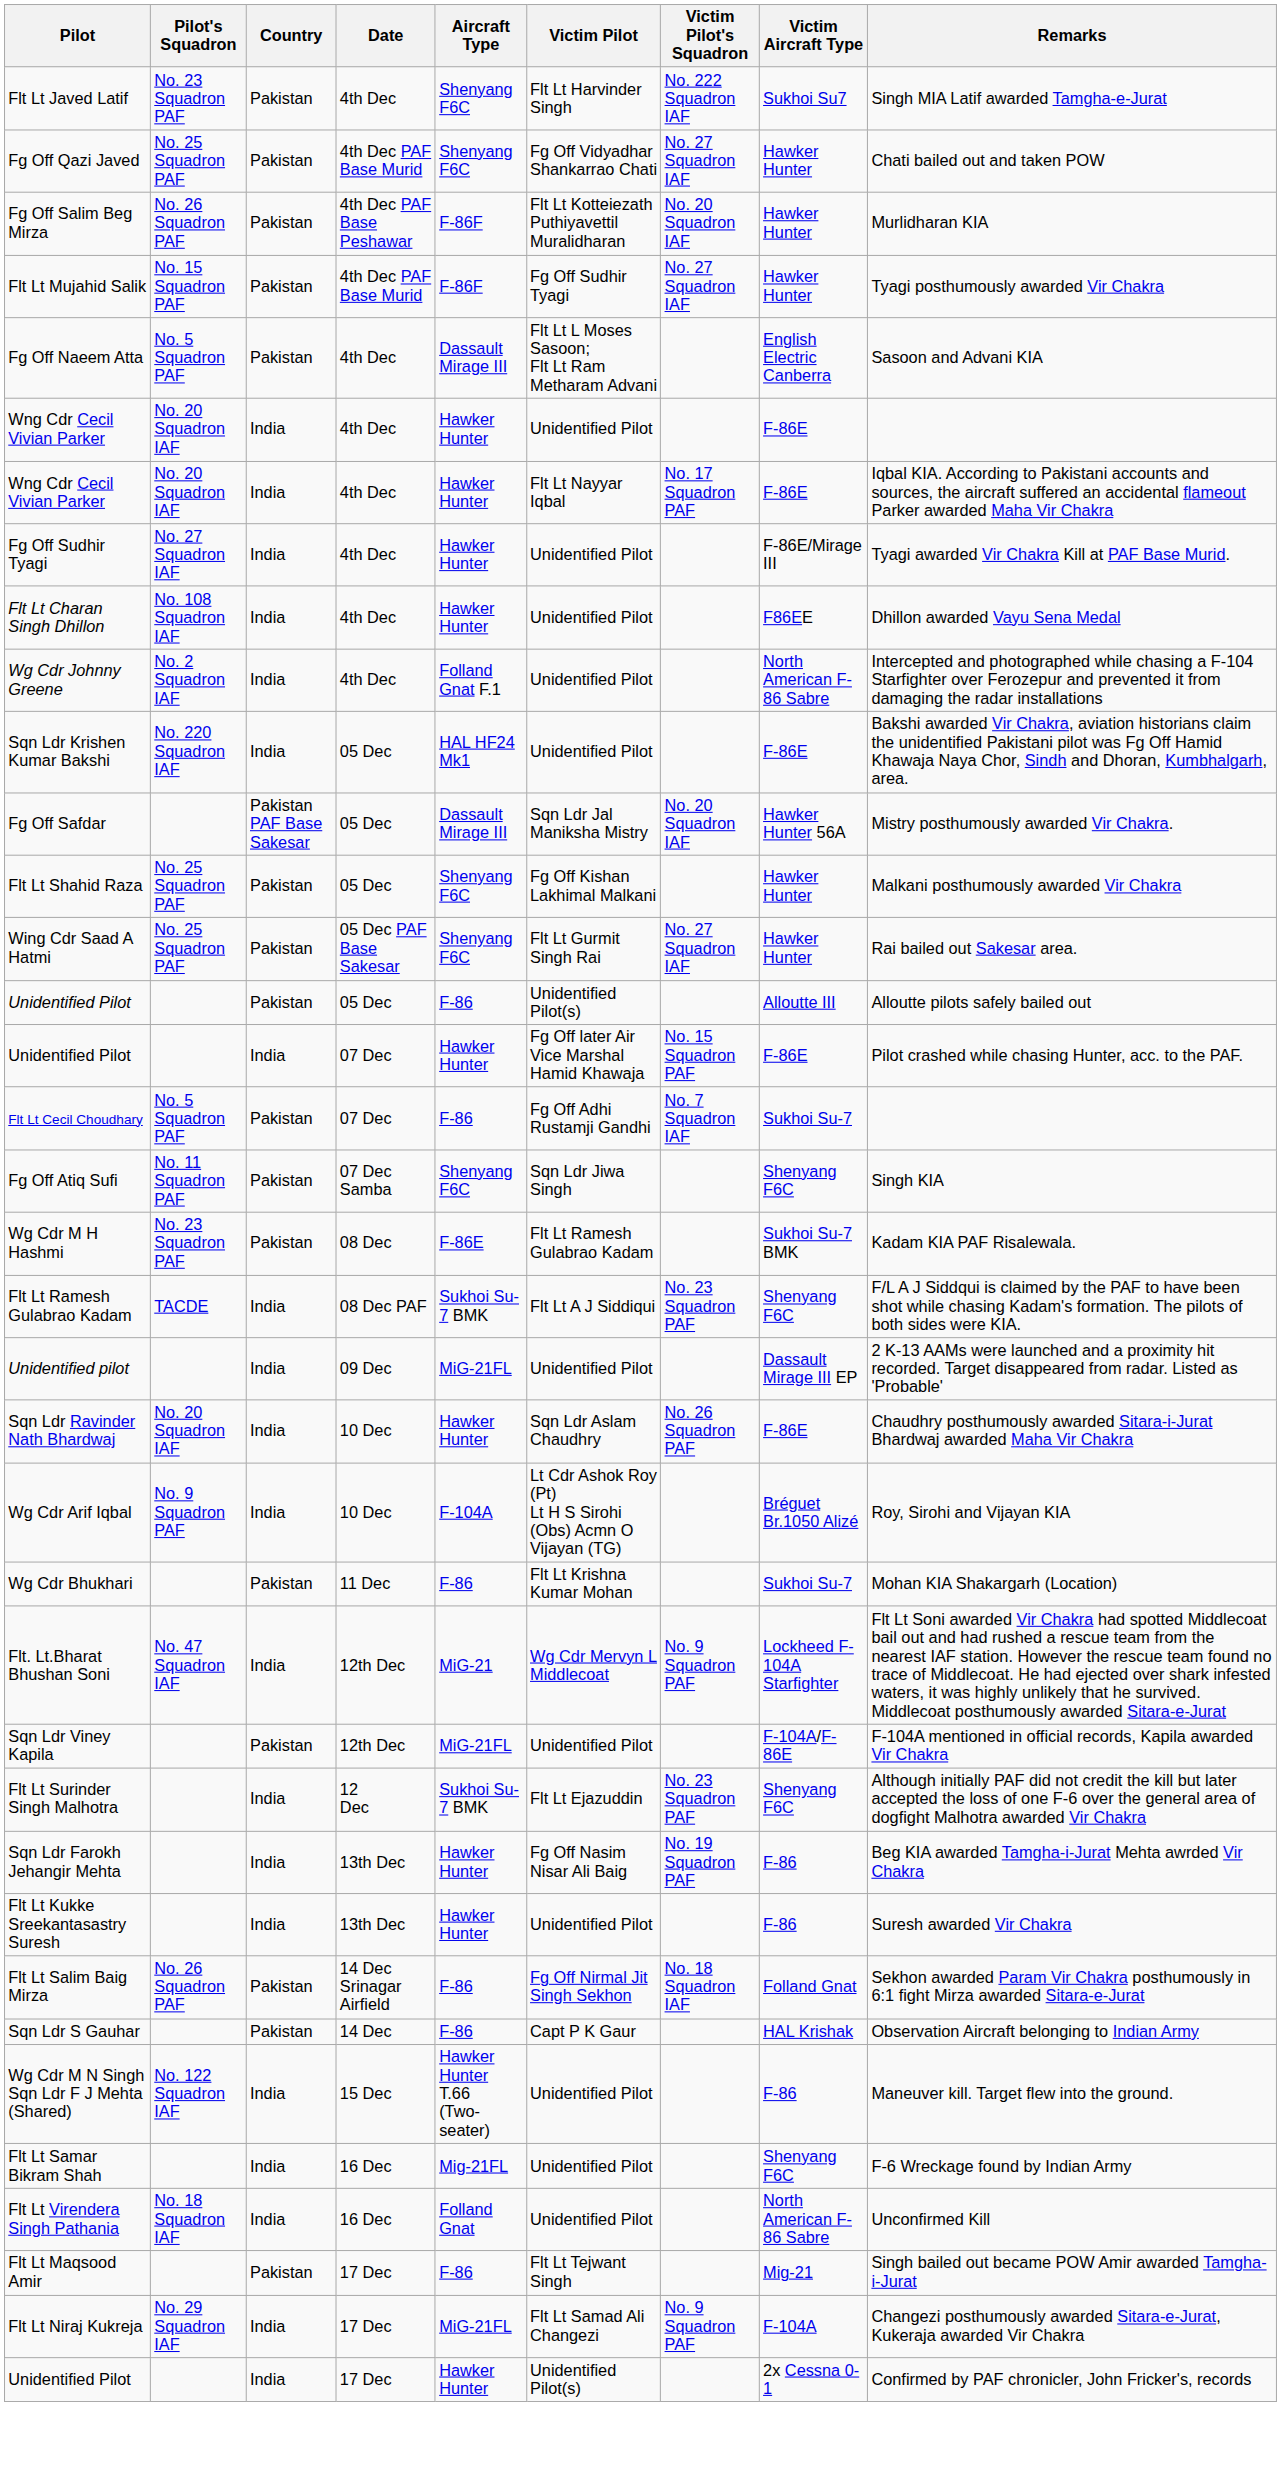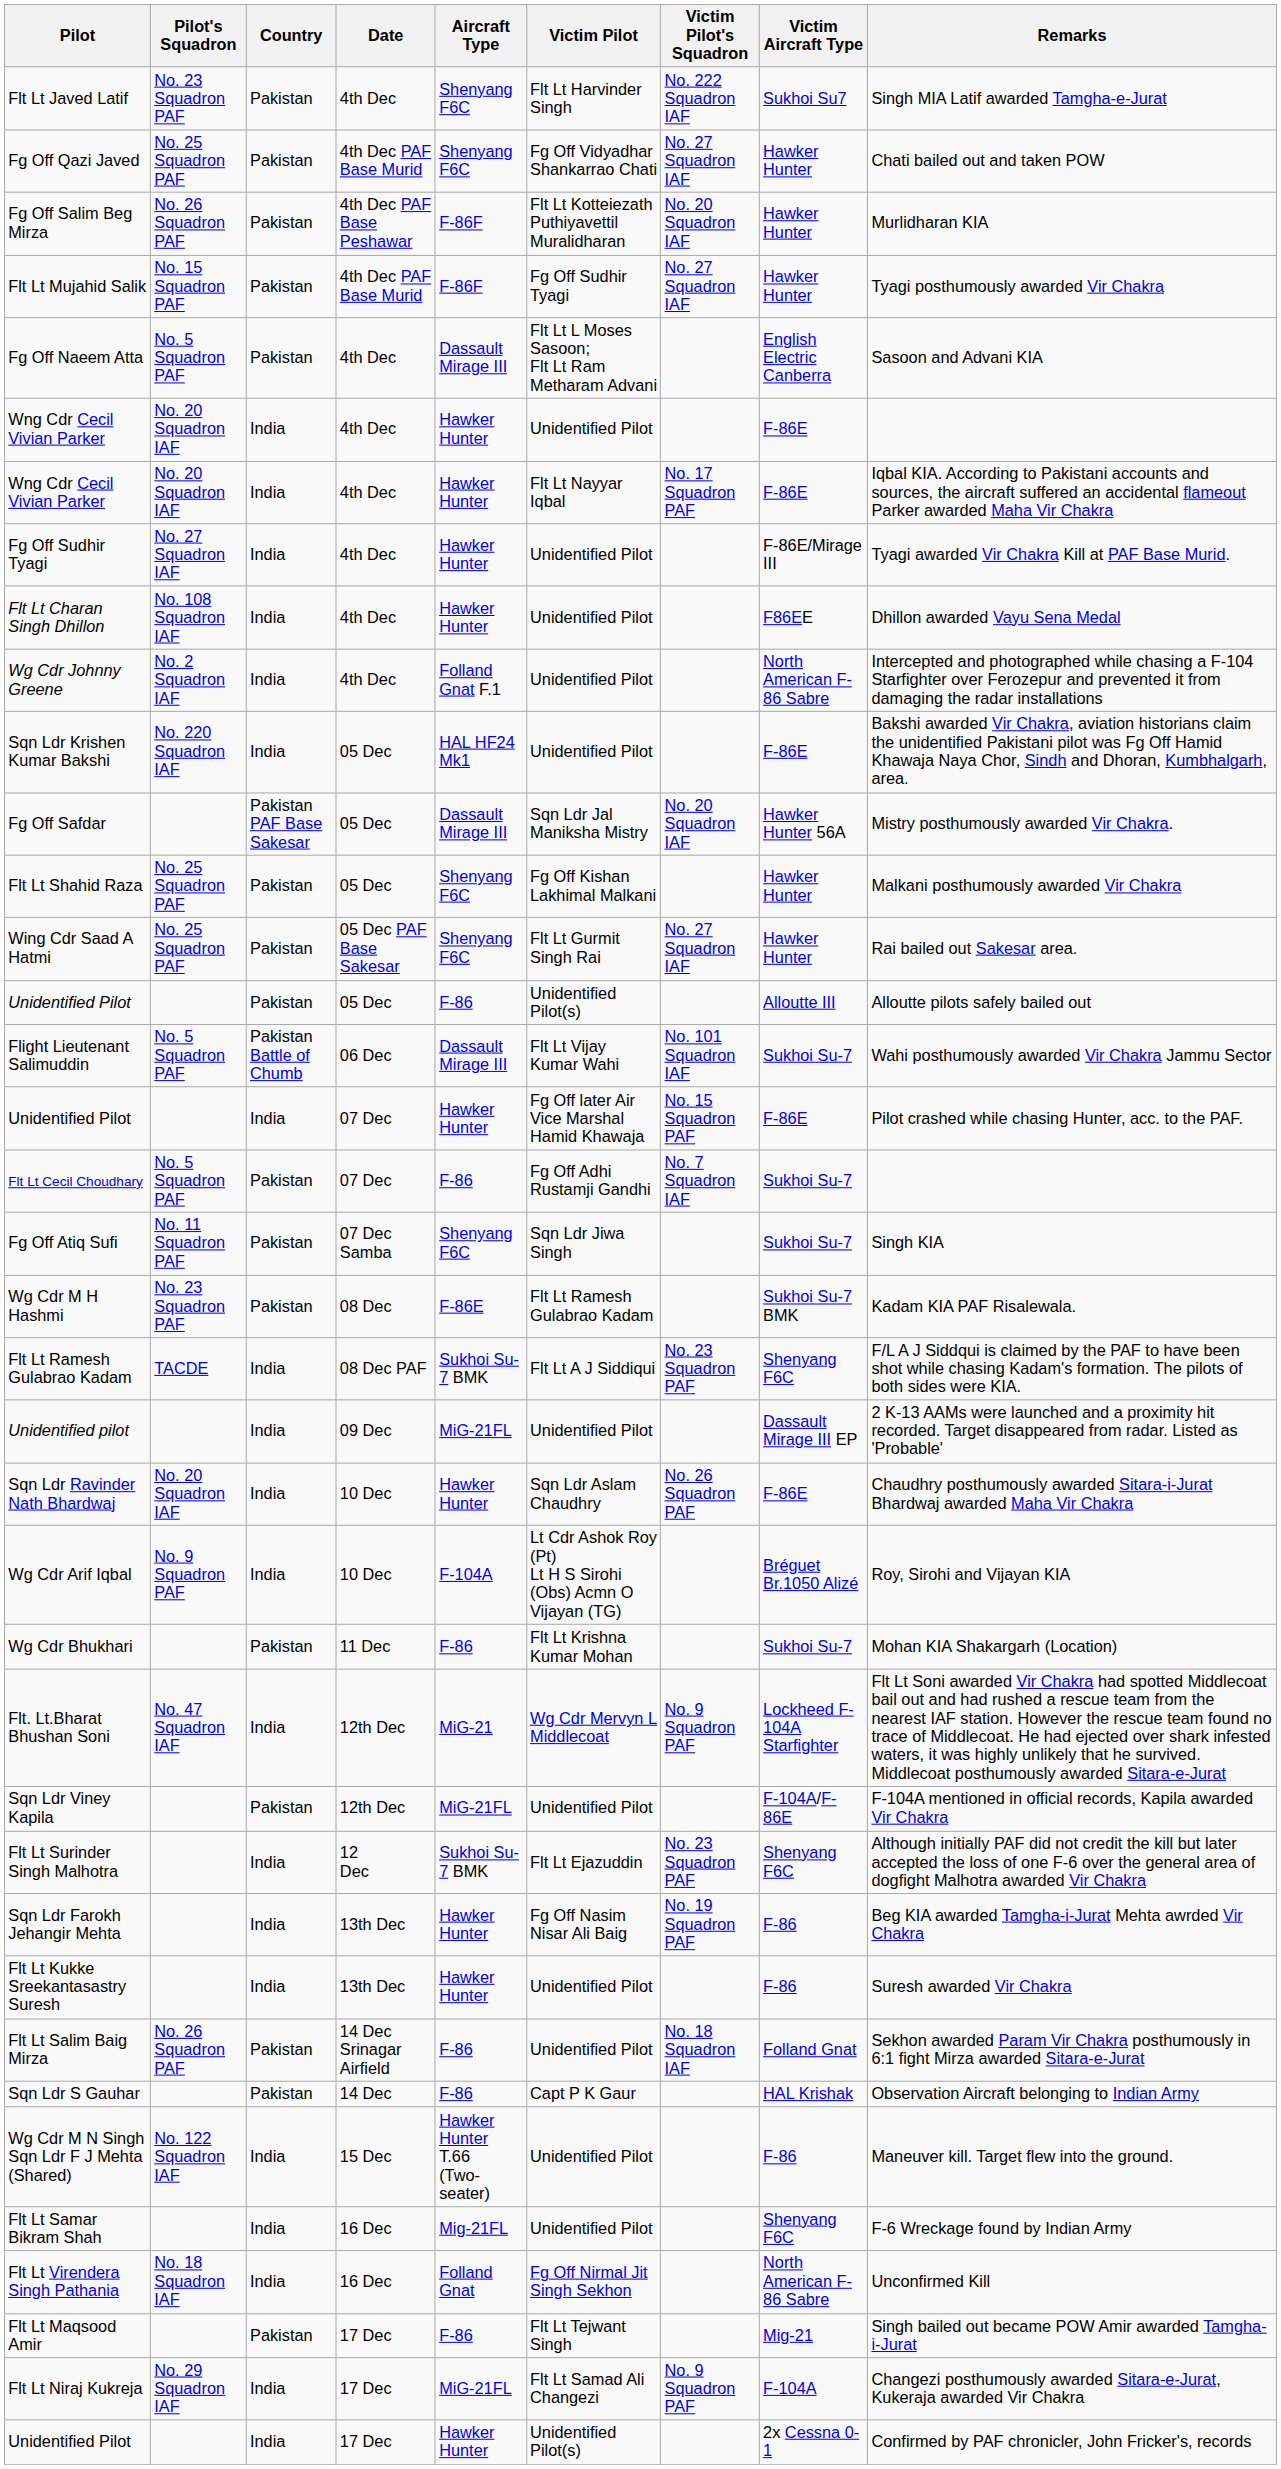+ row: (69, 1055)
(800, 1181) Shenyang F6C -> (808, 1243) Sukhoi Su-7
(589, 1987) Fg Off Nirmal Jit Singh Sekhon -> (591, 2049) Unidentified Pilot
(591, 2219) Unidentified Pilot -> (589, 2281) Fg Off Nirmal Jit Singh Sekhon
